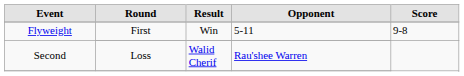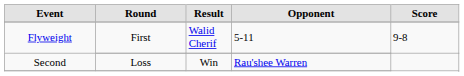(209, 31) Win -> (203, 37) Walid Cherif
(203, 55) Walid Cherif -> (209, 61) Win
